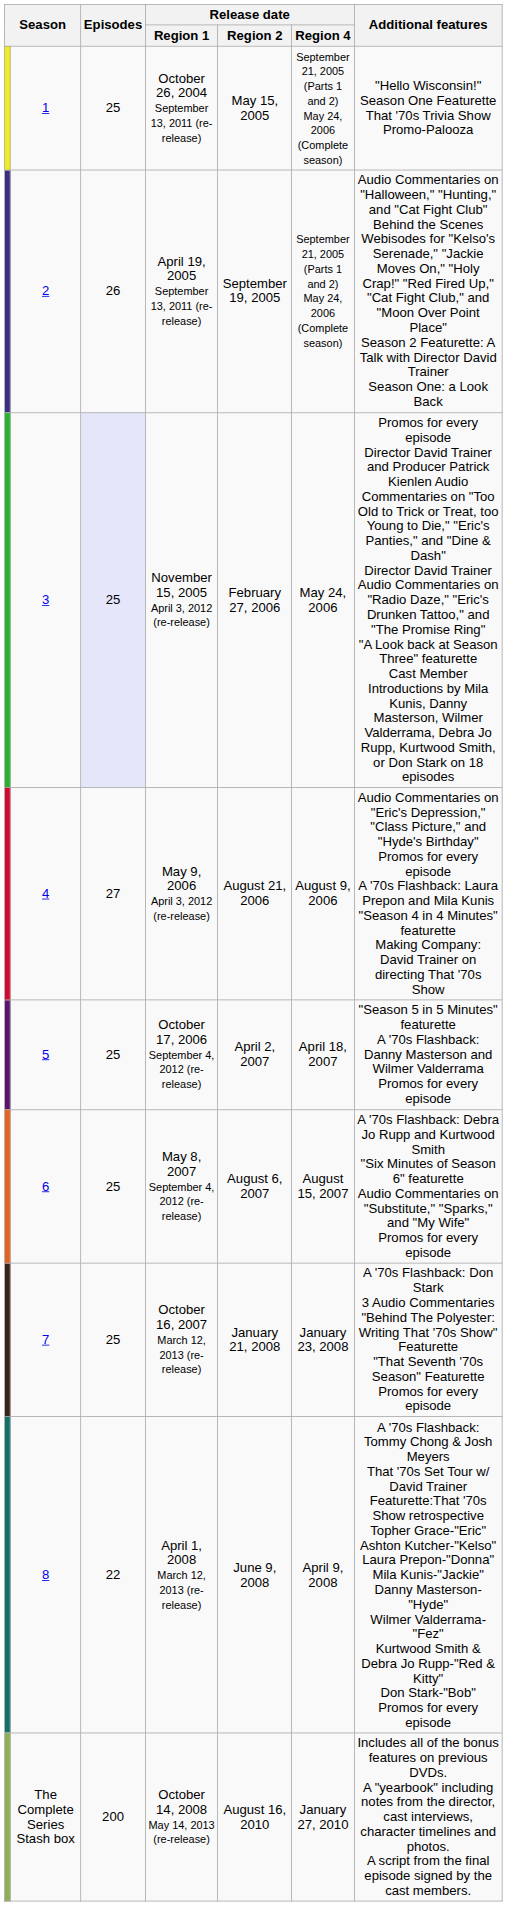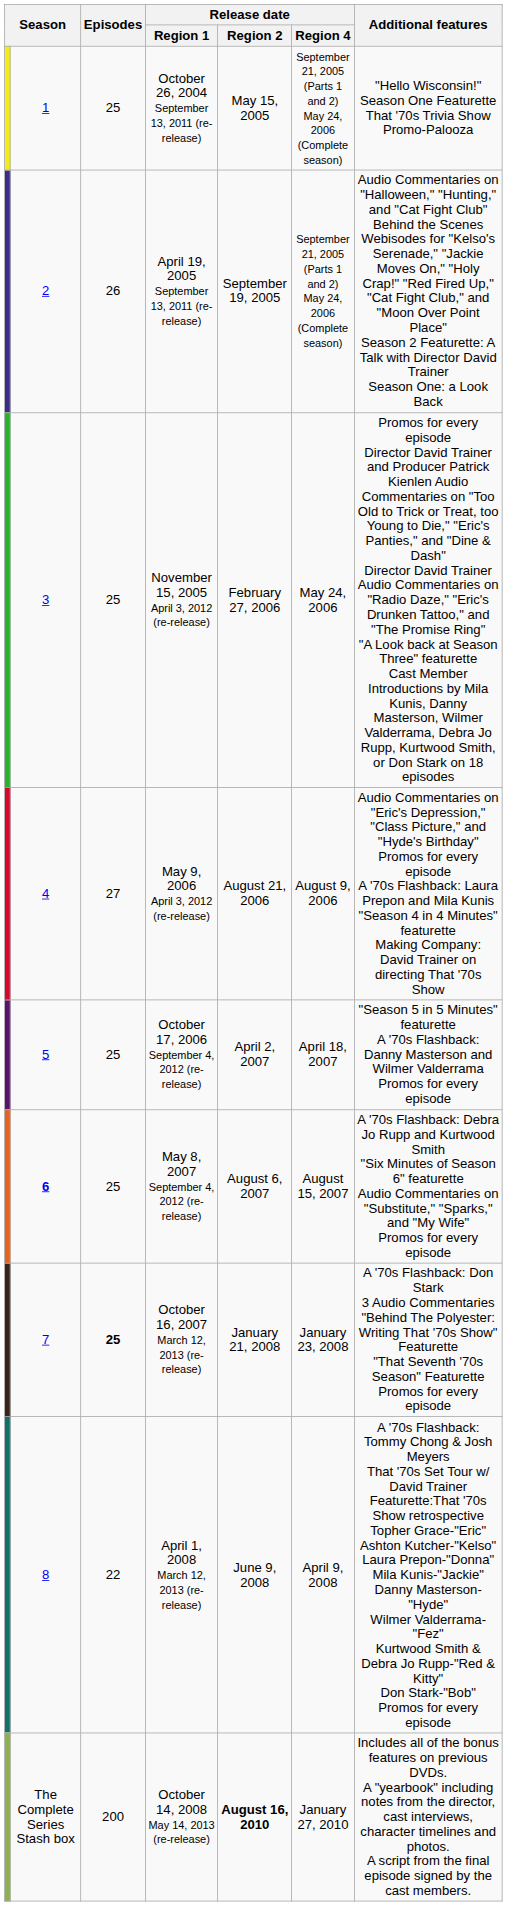(113, 599) lavender background -> (113, 599) no background
(46, 1186) normal -> (46, 1186) bold
(113, 1340) normal -> (113, 1340) bold
(255, 1817) normal -> (255, 1817) bold
